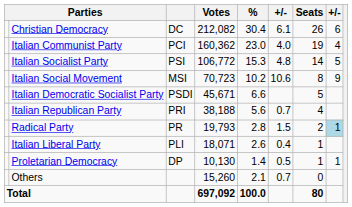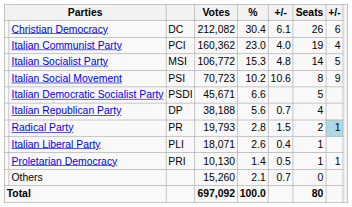(177, 62) PSI -> (178, 62) MSI
(178, 78) MSI -> (177, 78) PSI
(177, 111) PRI -> (176, 111) DP
(176, 161) DP -> (177, 161) PRI
